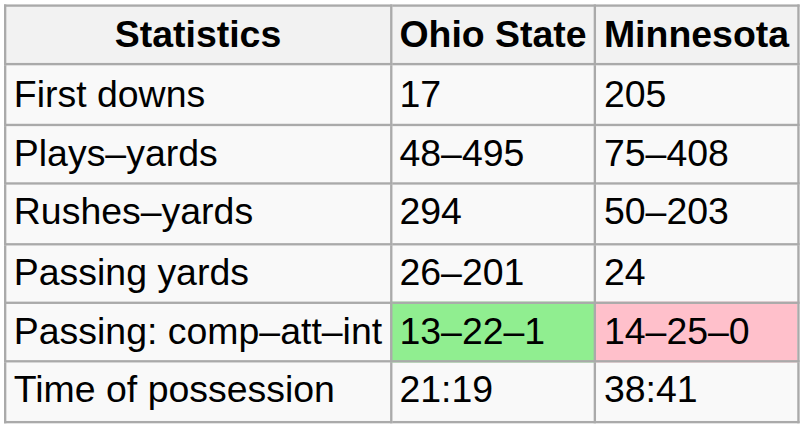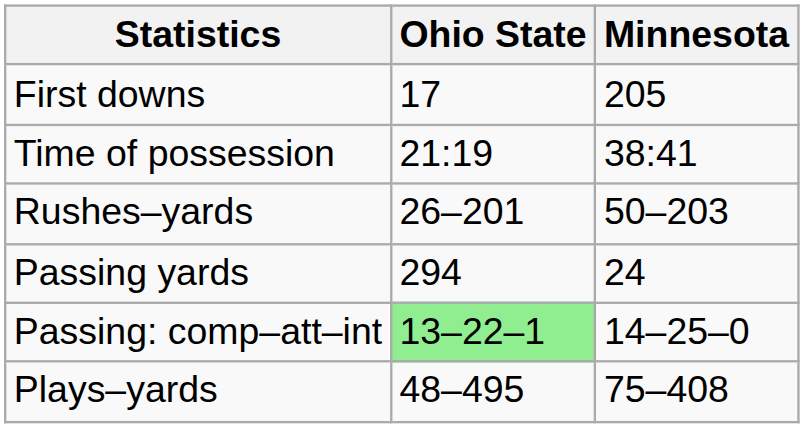rows swapped: (116, 153) <-> (174, 390)
(431, 212) 294 -> (462, 212) 26–201
(462, 272) 26–201 -> (431, 272) 294
(677, 331) pink background -> (677, 331) no background
